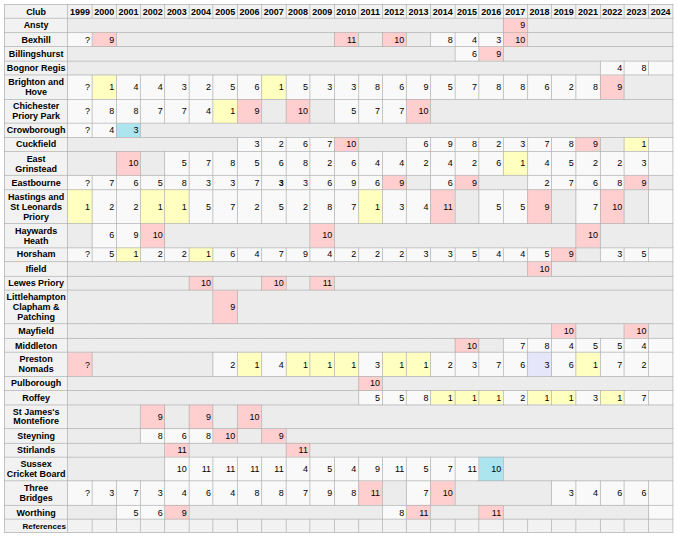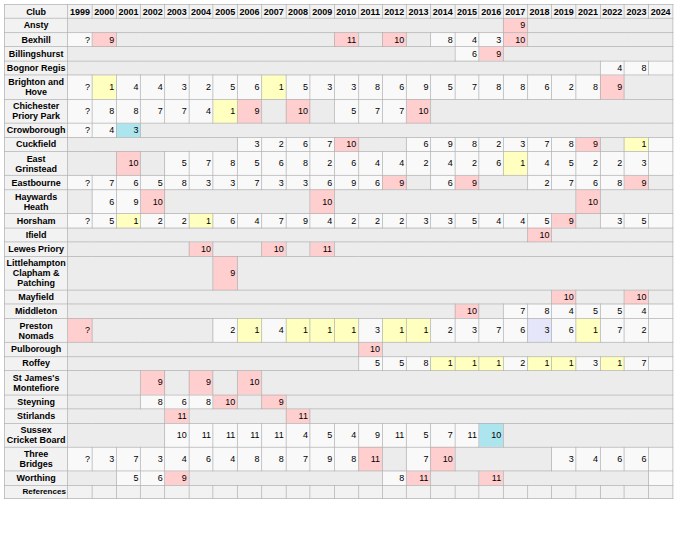(281, 182) bold -> (281, 182) normal
- row: (36, 206)
